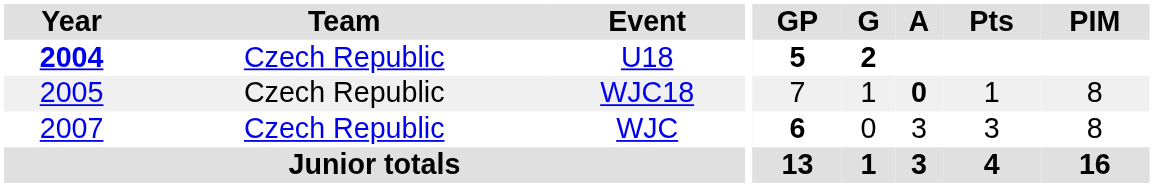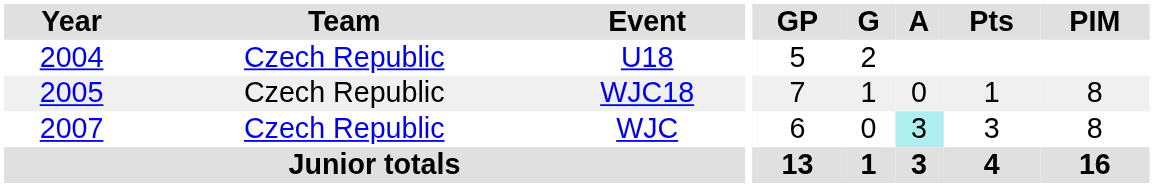(72, 57) bold -> (72, 57) normal
(797, 57) bold -> (797, 57) normal
(869, 57) bold -> (869, 57) normal
(919, 93) bold -> (919, 93) normal
(797, 128) bold -> (797, 128) normal
(919, 128) no background -> (919, 128) paleturquoise background
